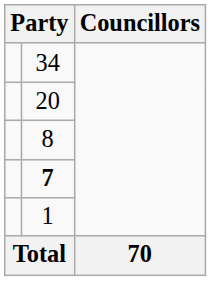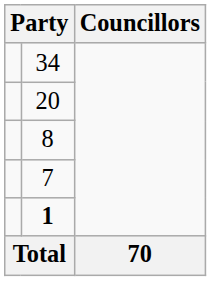(48, 178) bold -> (48, 178) normal
(48, 216) normal -> (48, 216) bold
